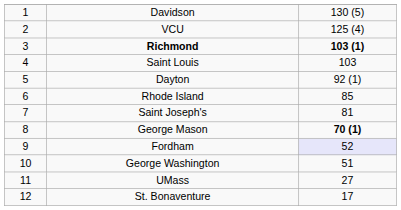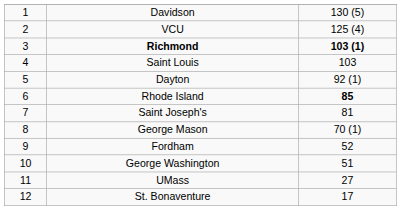(347, 96) normal -> (347, 96) bold
(347, 130) bold -> (347, 130) normal
(347, 146) lavender background -> (347, 146) no background
